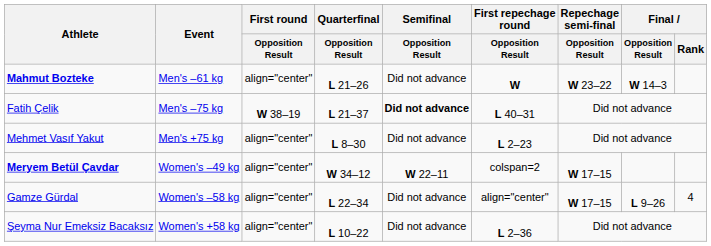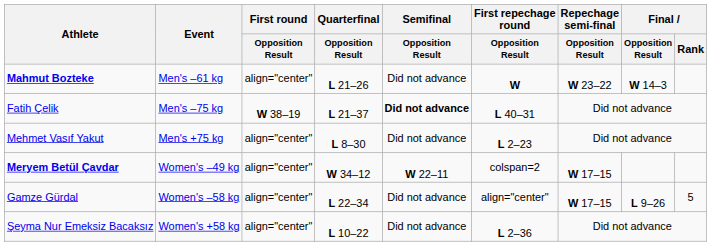(691, 197) 4 -> (691, 197) 5
